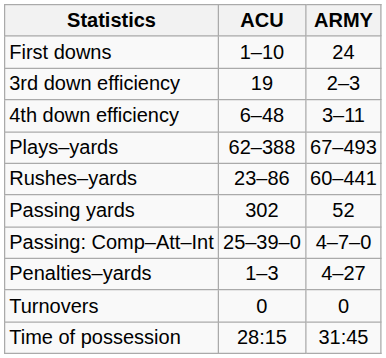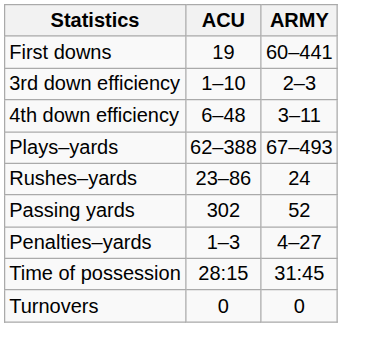(262, 52) 1–10 -> (223, 52) 19
(343, 52) 24 -> (299, 52) 60–441
(262, 83) 19 -> (223, 83) 1–10
(343, 178) 60–441 -> (299, 178) 24
- row: (112, 242)
rows swapped: (54, 305) <-> (95, 337)
